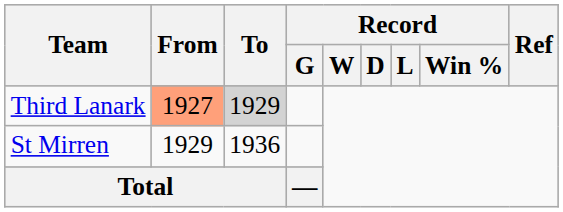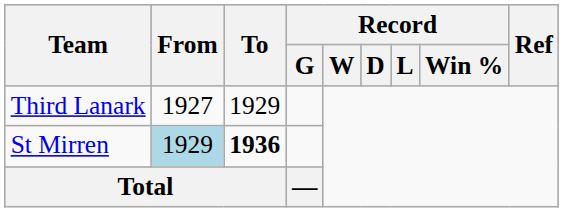(187, 105) lightsalmon background -> (187, 105) no background
(255, 105) lightgrey background -> (255, 105) no background
(187, 145) no background -> (187, 145) lightblue background
(255, 145) normal -> (255, 145) bold
